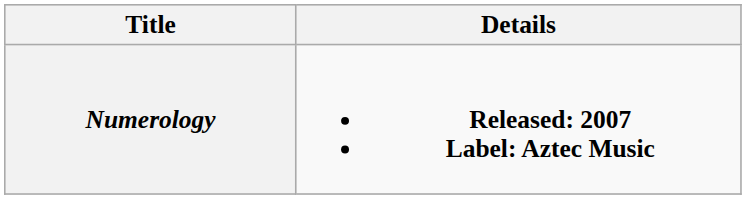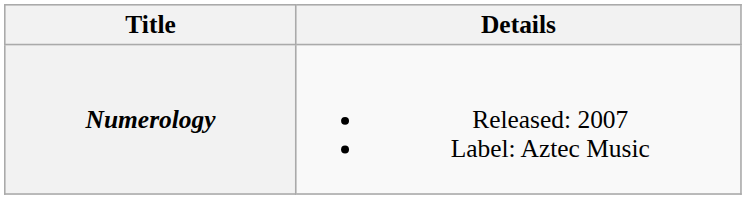(518, 134) bold -> (518, 134) normal
